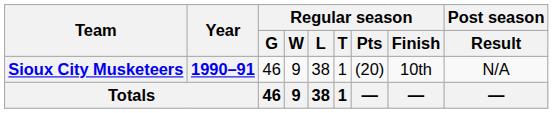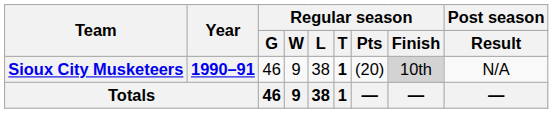(342, 70) normal -> (342, 70) bold
(416, 70) no background -> (416, 70) lightgrey background
